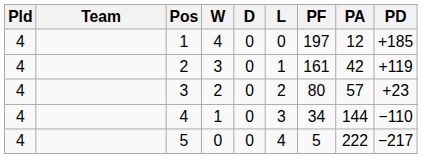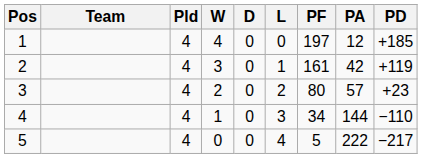columns swapped: (184, 16) <-> (20, 16)
